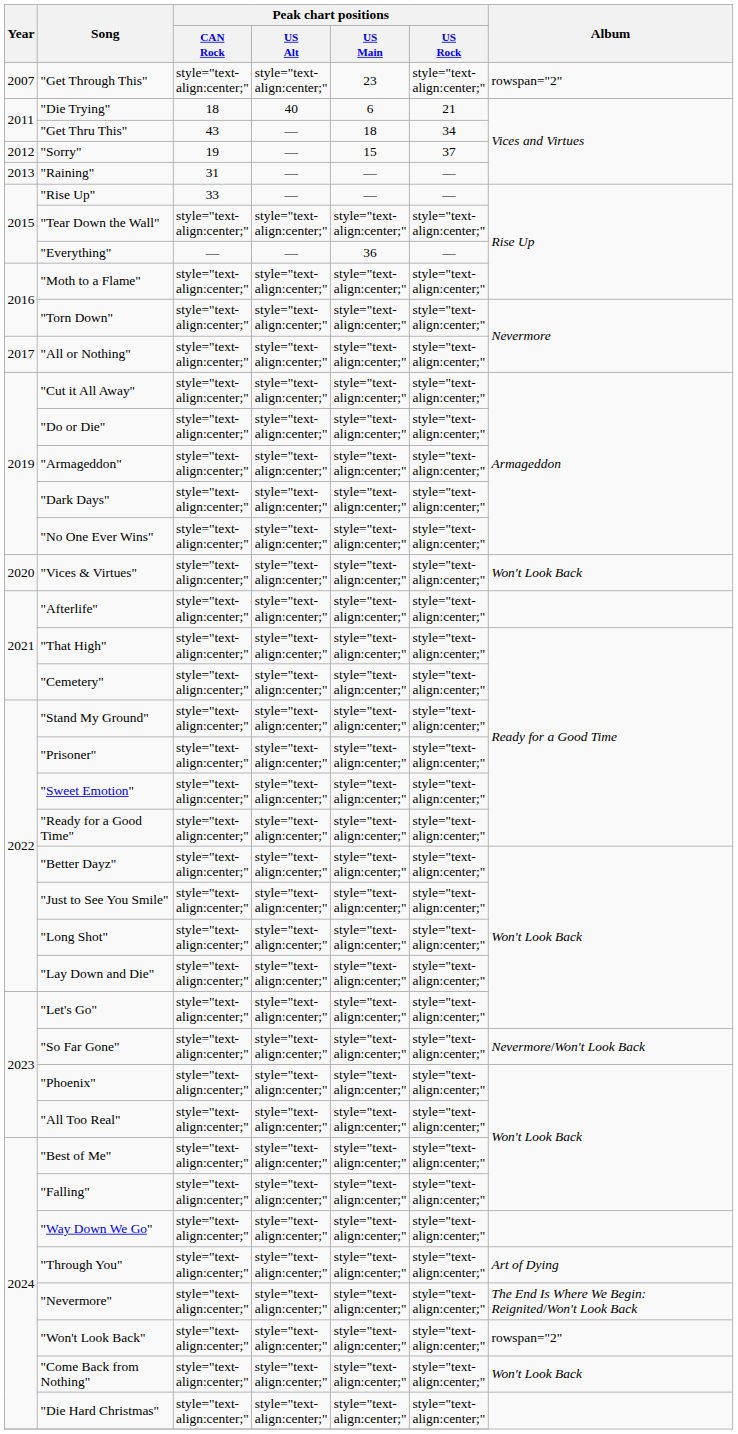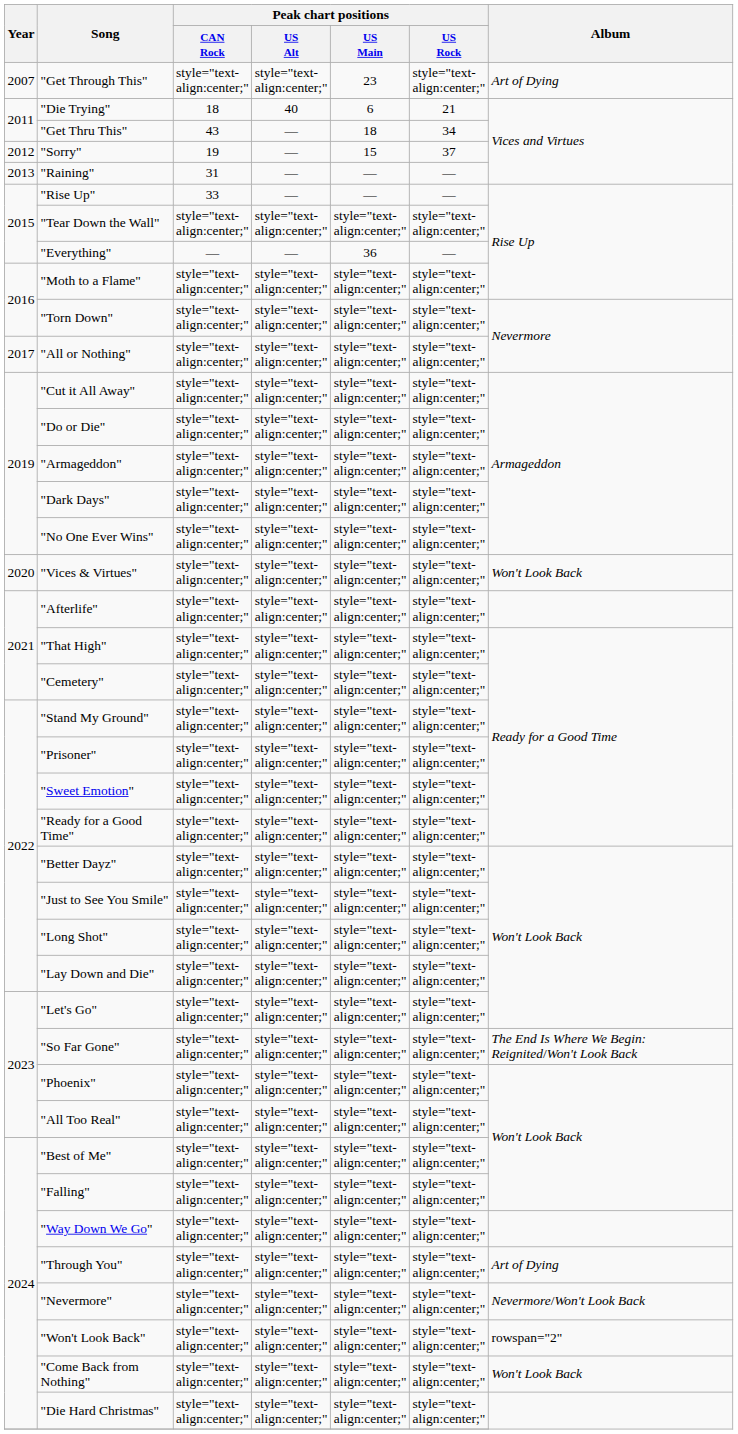(527, 80) rowspan="2" -> (525, 80) Art of Dying
(568, 1046) Nevermore/Won't Look Back -> (569, 1046) The End Is Where We Begin: Reignited/Won't Look Back
(569, 1301) The End Is Where We Begin: Reignited/Won't Look Back -> (568, 1301) Nevermore/Won't Look Back
